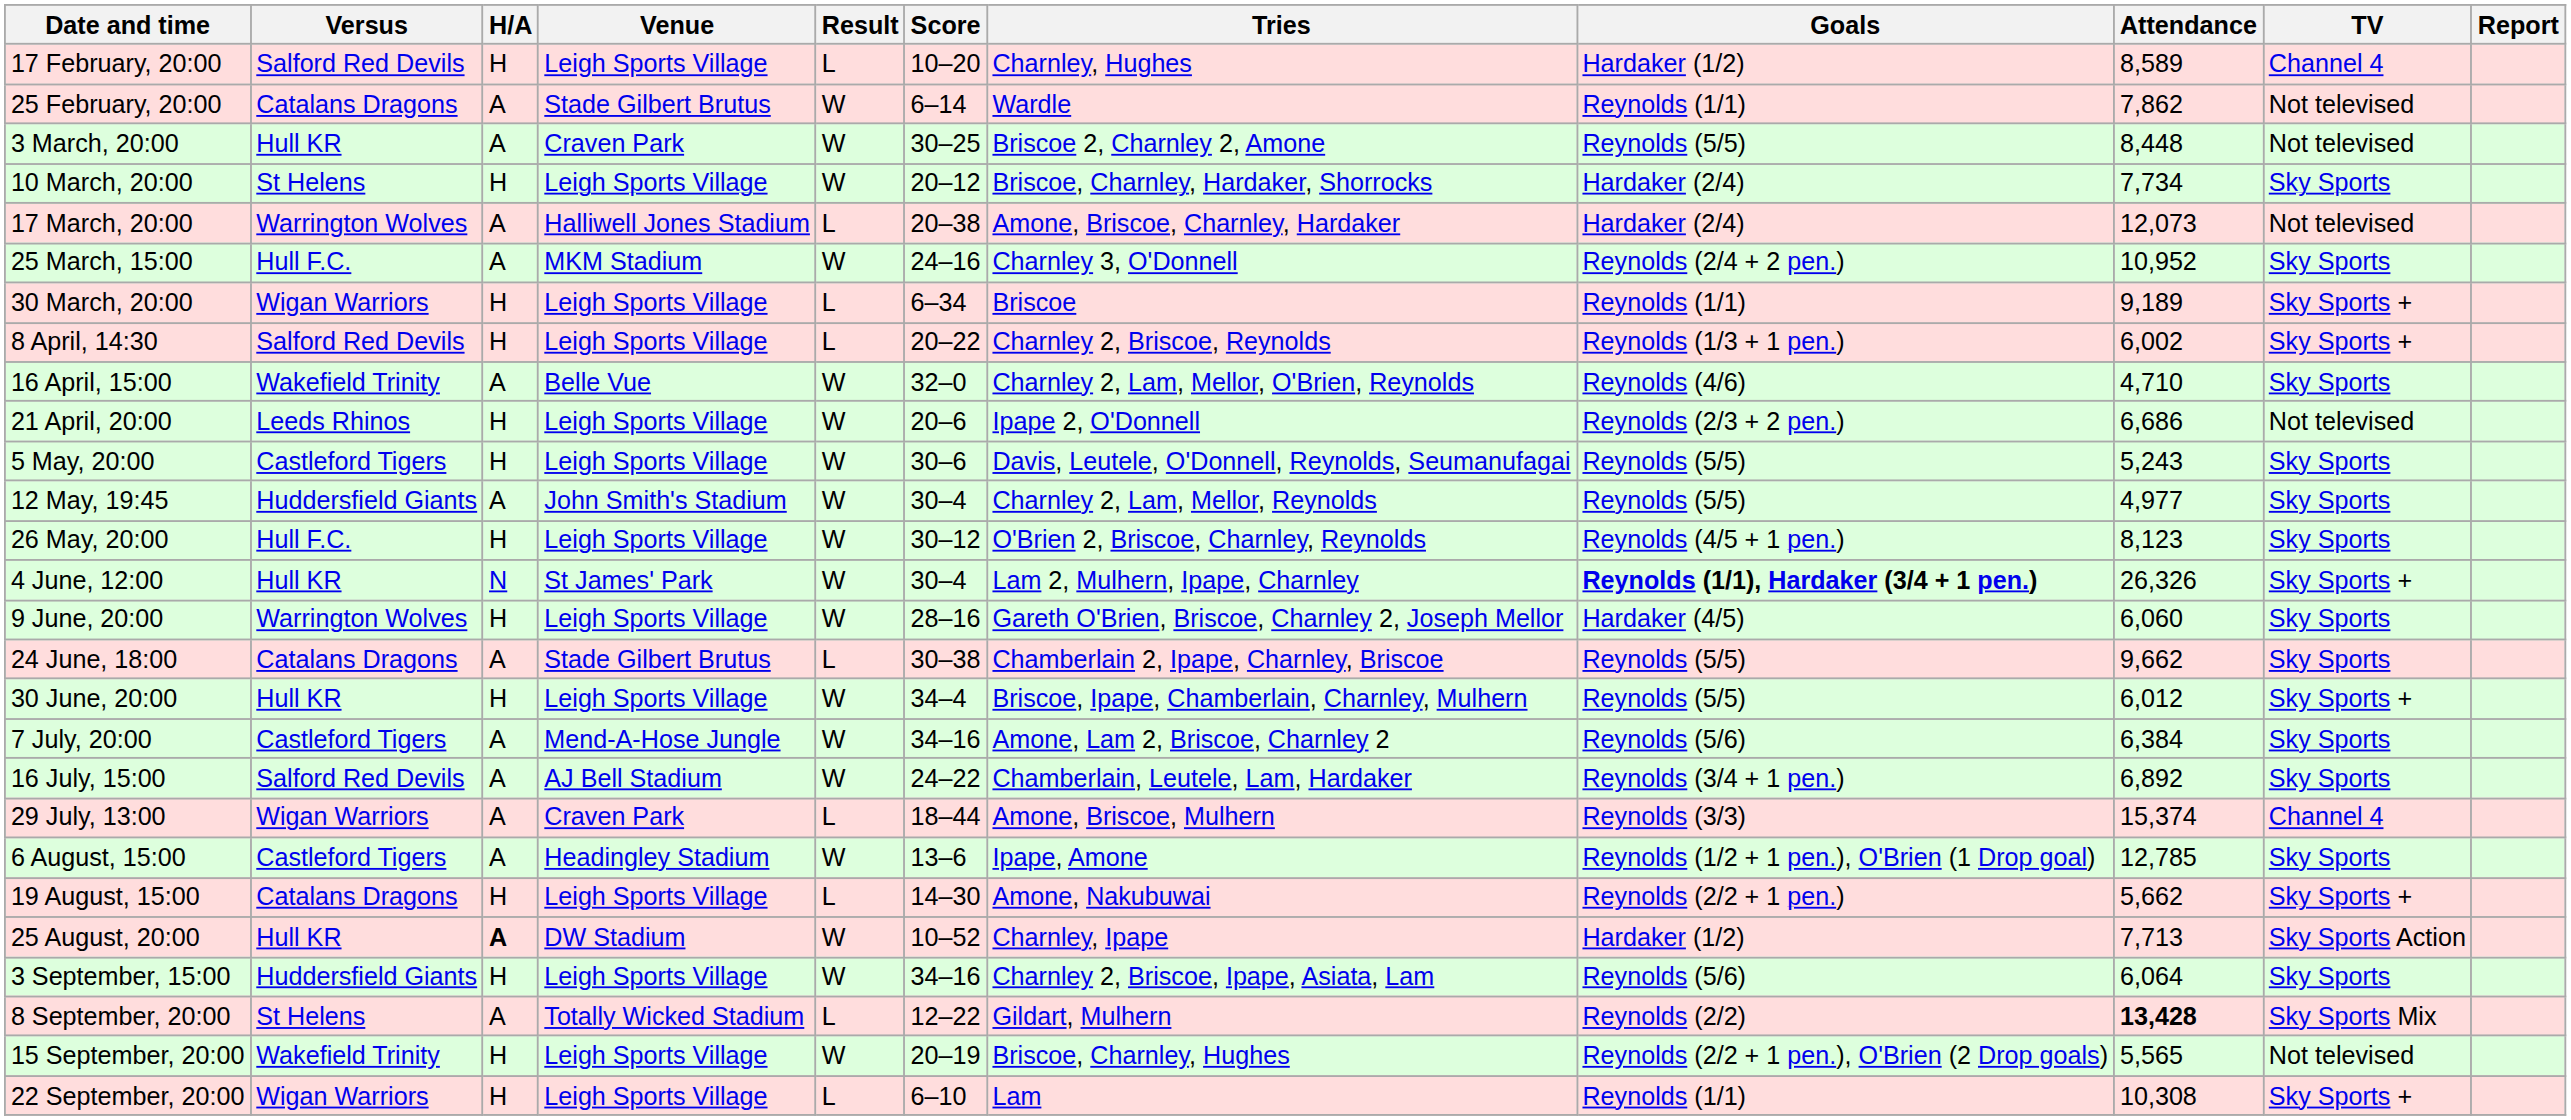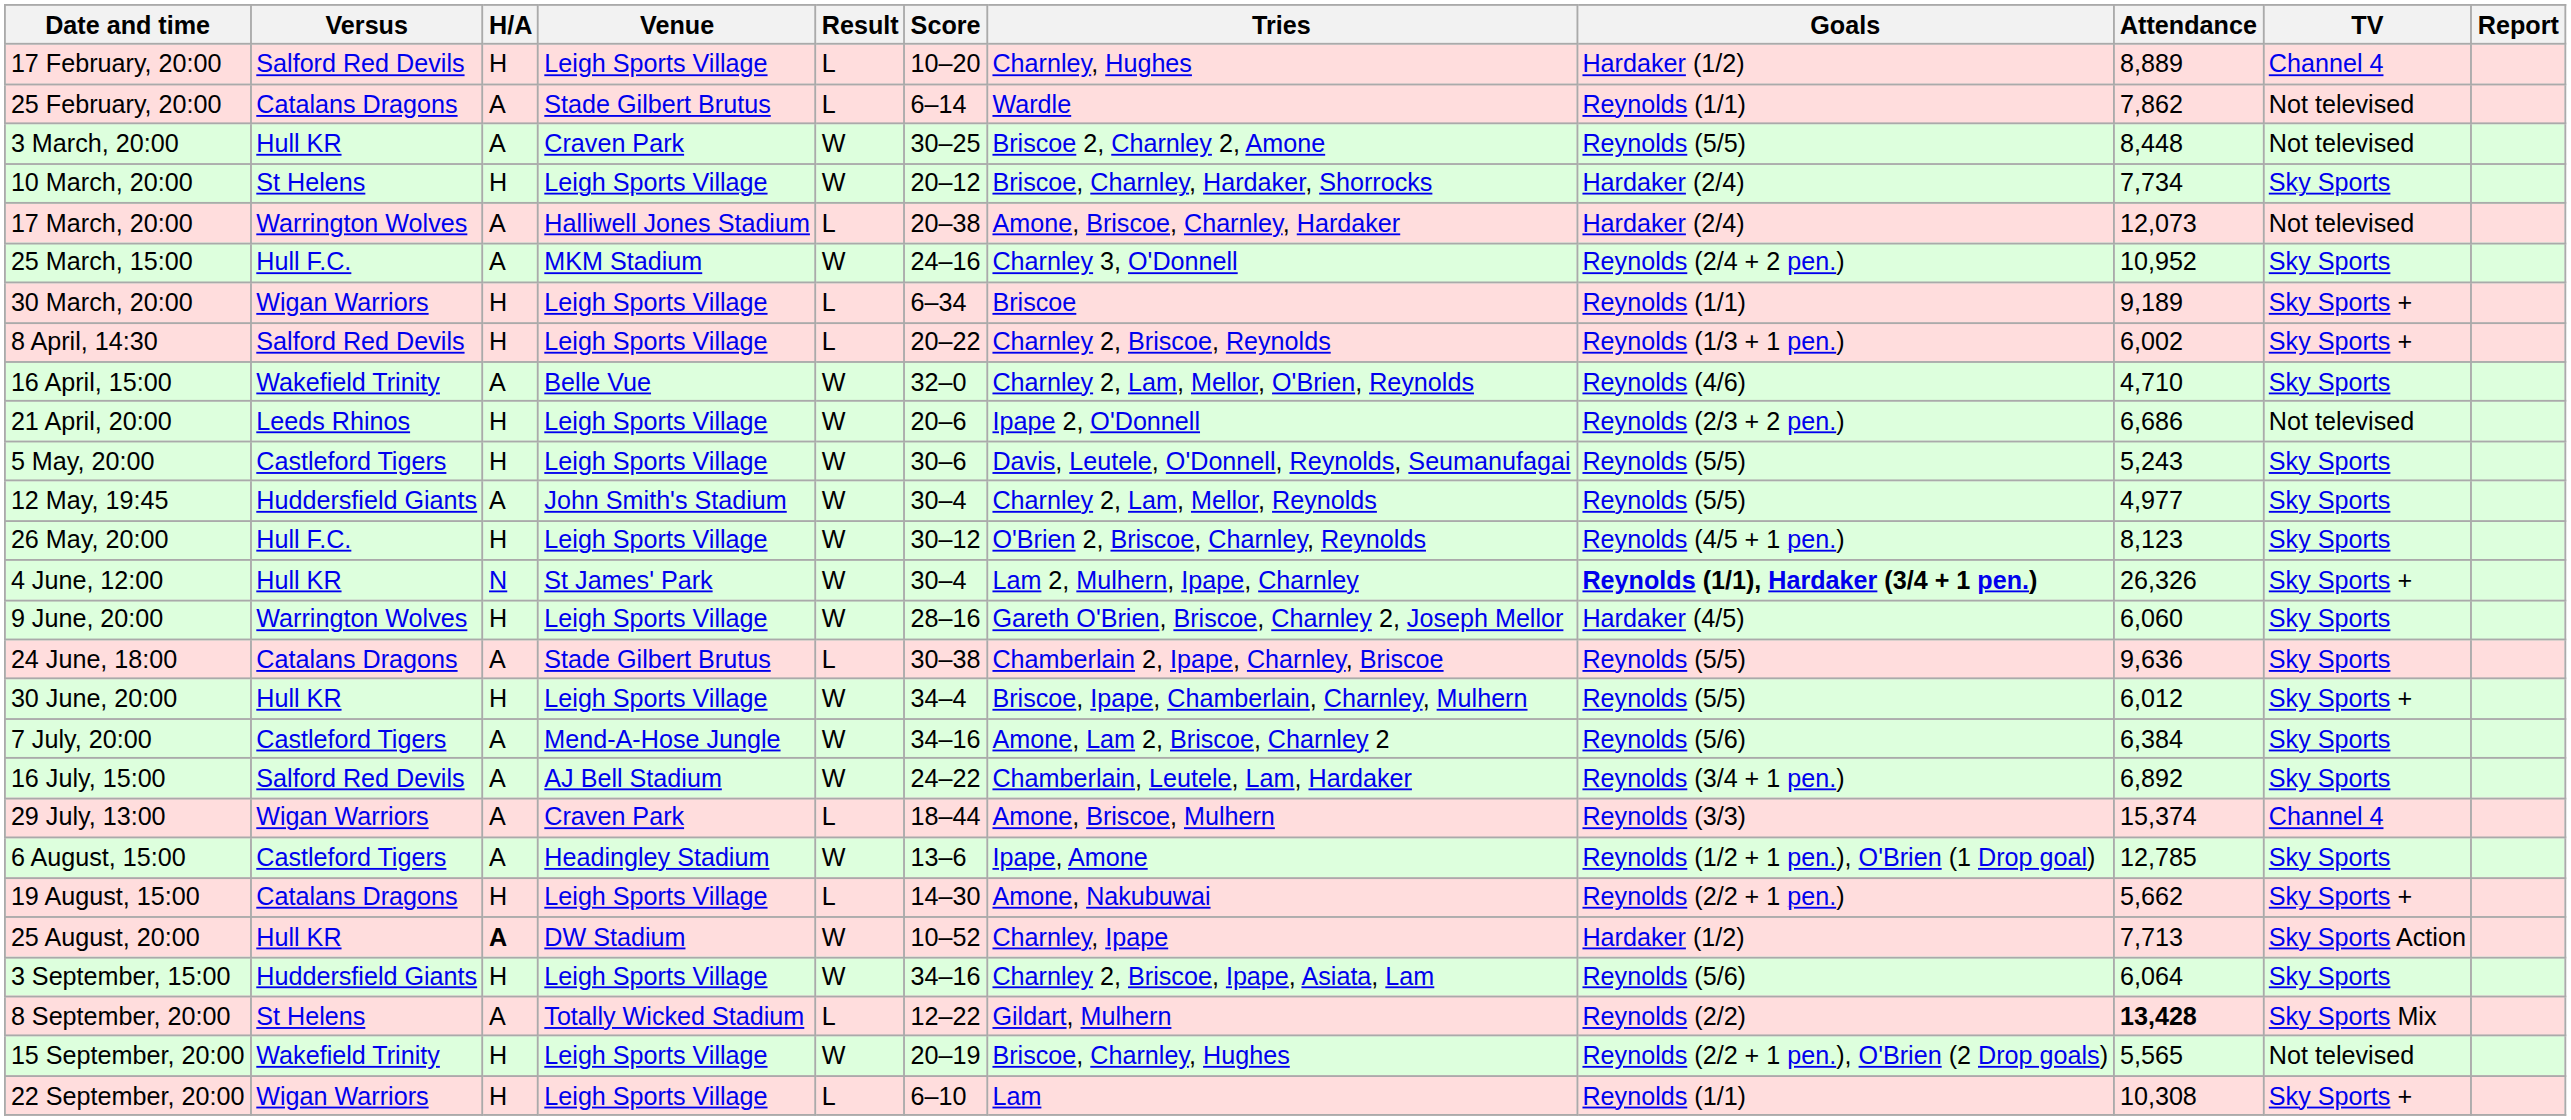(2151, 64) 8,589 -> (2151, 64) 8,889
(834, 104) W -> (829, 104) L
(2151, 659) 9,662 -> (2151, 659) 9,636
